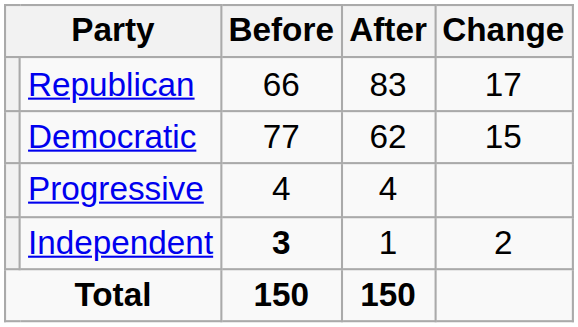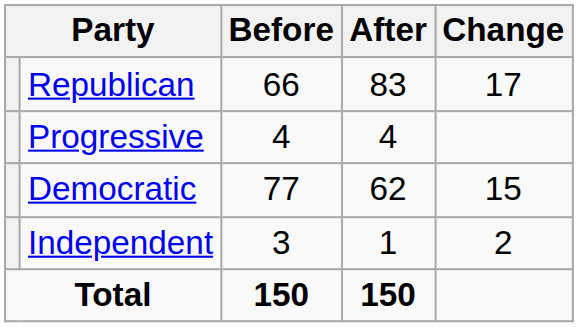rows swapped: (112, 136) <-> (116, 189)
(281, 242) bold -> (281, 242) normal
